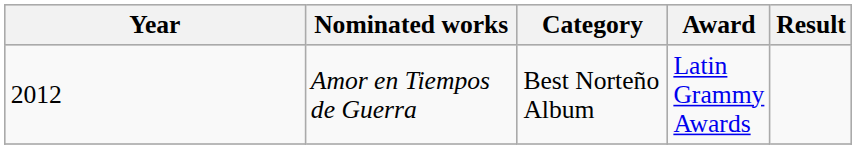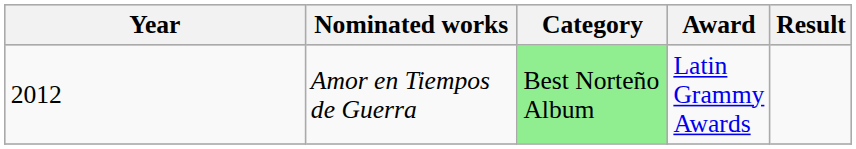(591, 94) no background -> (591, 94) lightgreen background
